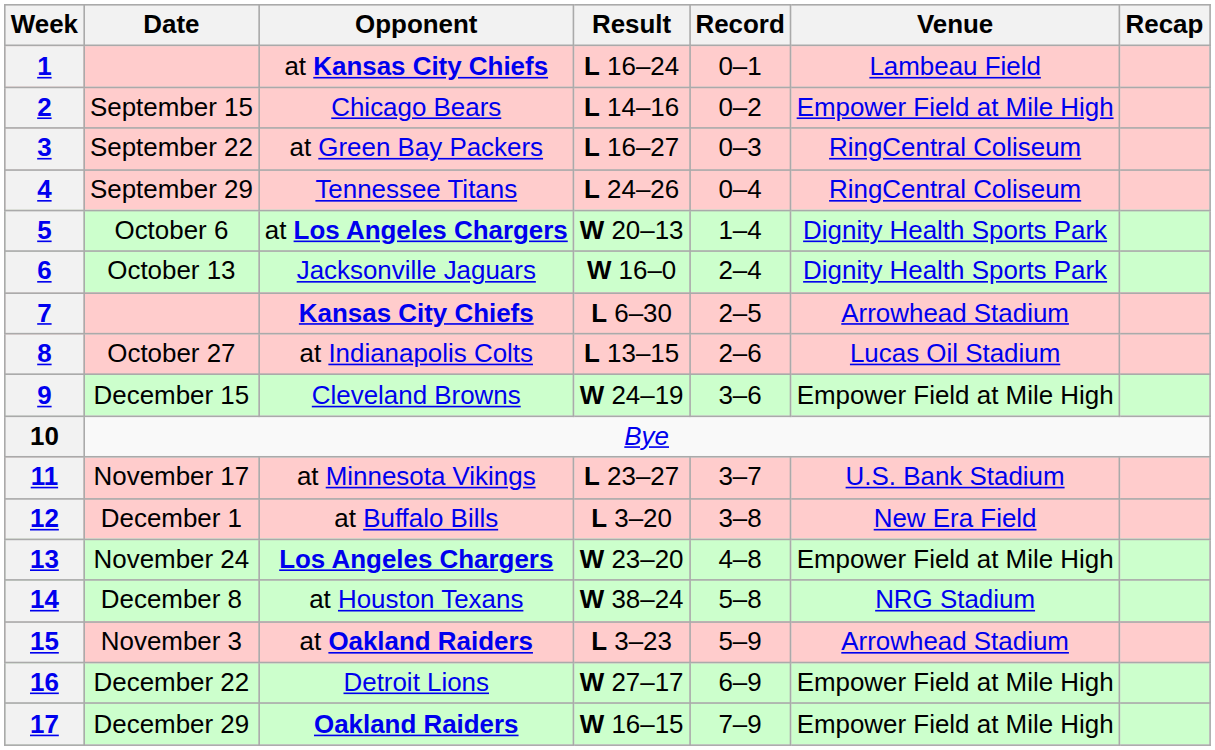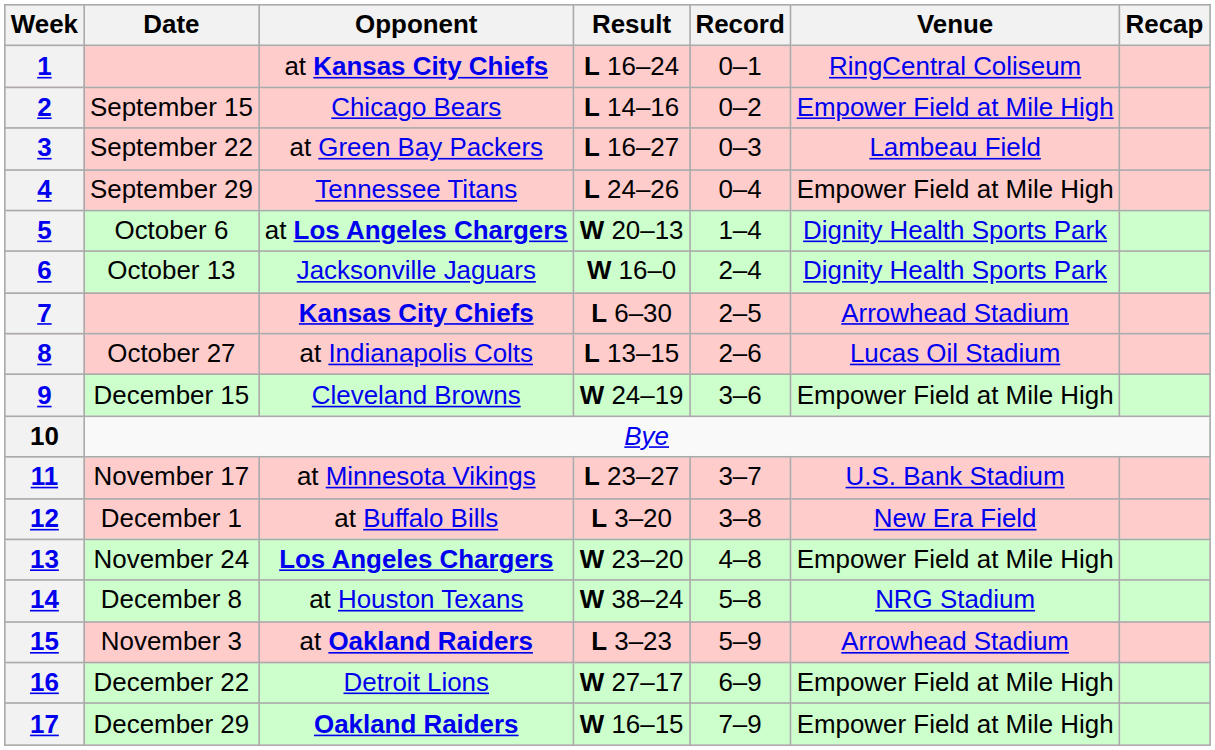(955, 66) Lambeau Field -> (955, 66) RingCentral Coliseum
(955, 148) RingCentral Coliseum -> (955, 148) Lambeau Field
(955, 189) RingCentral Coliseum -> (955, 189) Empower Field at Mile High
